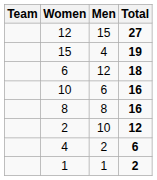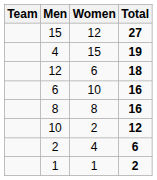columns swapped: (104, 14) <-> (65, 14)
